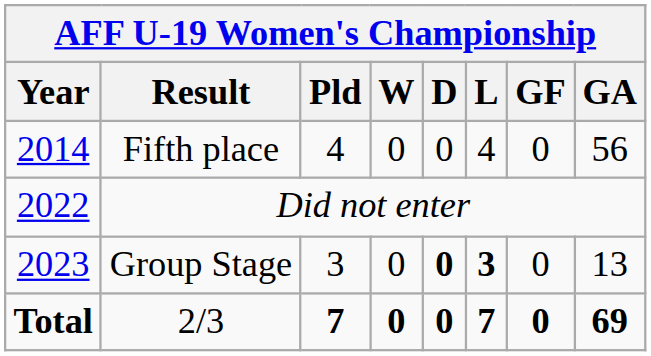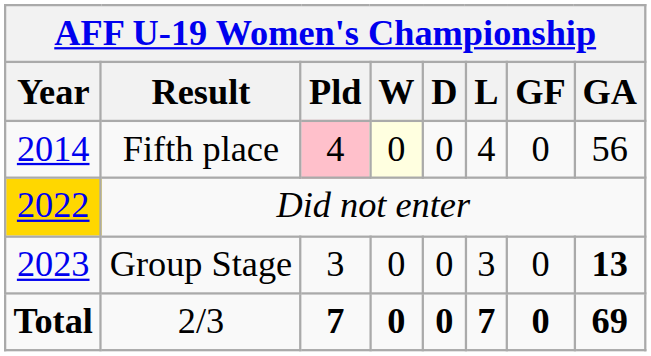(335, 148) no background -> (335, 148) pink background
(396, 148) no background -> (396, 148) lightyellow background
(53, 206) no background -> (53, 206) gold background
(444, 263) bold -> (444, 263) normal
(486, 263) bold -> (486, 263) normal
(610, 263) normal -> (610, 263) bold
